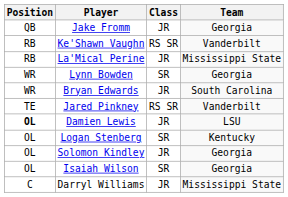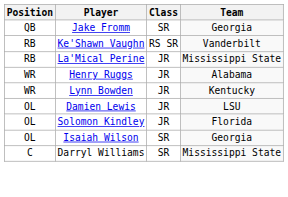(164, 28) JR -> (164, 28) SR
+ row: (101, 75)
(164, 75) SR -> (164, 91) JR
(232, 75) Georgia -> (232, 91) Kentucky
- row: (101, 91)
- row: (101, 106)
(30, 122) bold -> (30, 106) normal
- row: (101, 138)
(232, 153) Georgia -> (232, 122) Florida
(164, 185) JR -> (164, 153) SR
